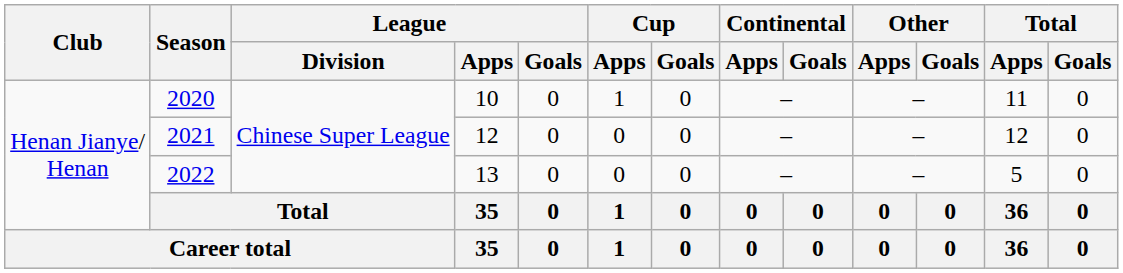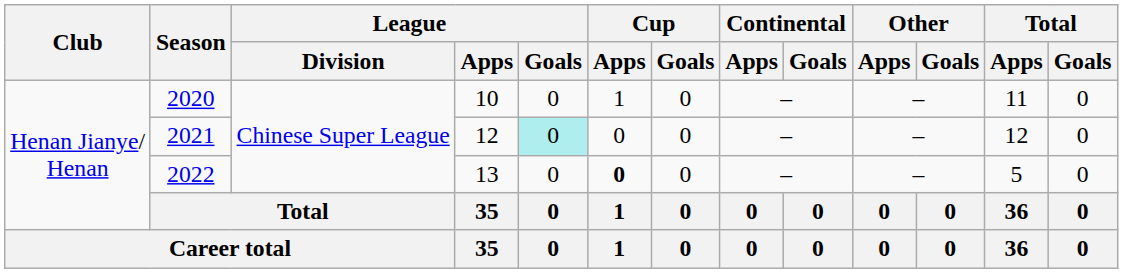(553, 135) no background -> (553, 135) paleturquoise background
(619, 173) normal -> (619, 173) bold
